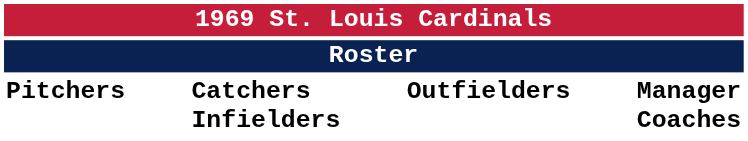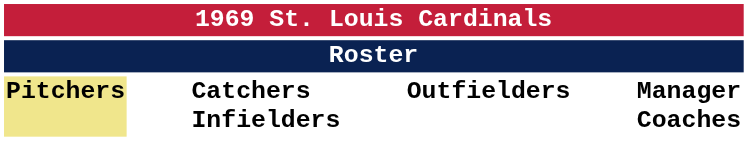(66, 92) no background -> (66, 92) khaki background
